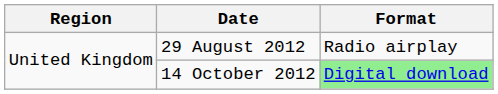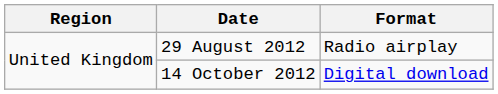(406, 75) lightgreen background -> (406, 75) no background
